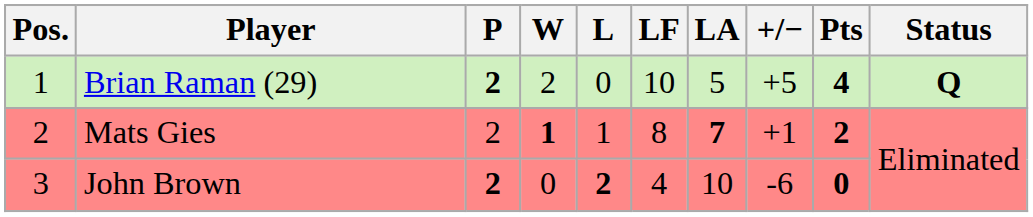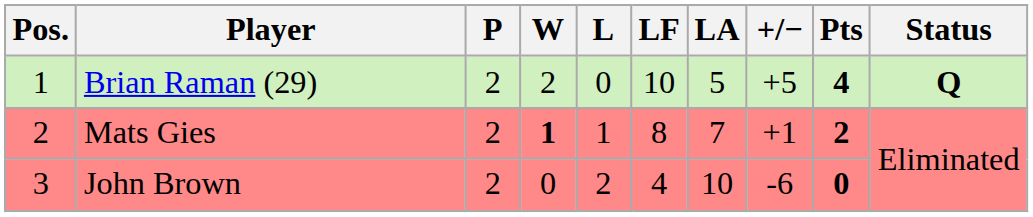(493, 81) bold -> (493, 81) normal
(717, 132) bold -> (717, 132) normal
(493, 183) bold -> (493, 183) normal
(603, 183) bold -> (603, 183) normal
